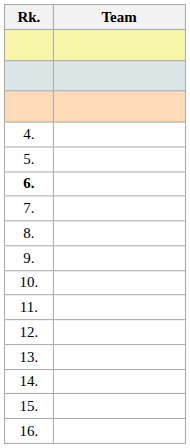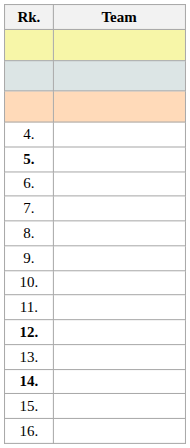(29, 159) normal -> (29, 159) bold
(29, 184) bold -> (29, 184) normal
(29, 332) normal -> (29, 332) bold
(29, 381) normal -> (29, 381) bold
